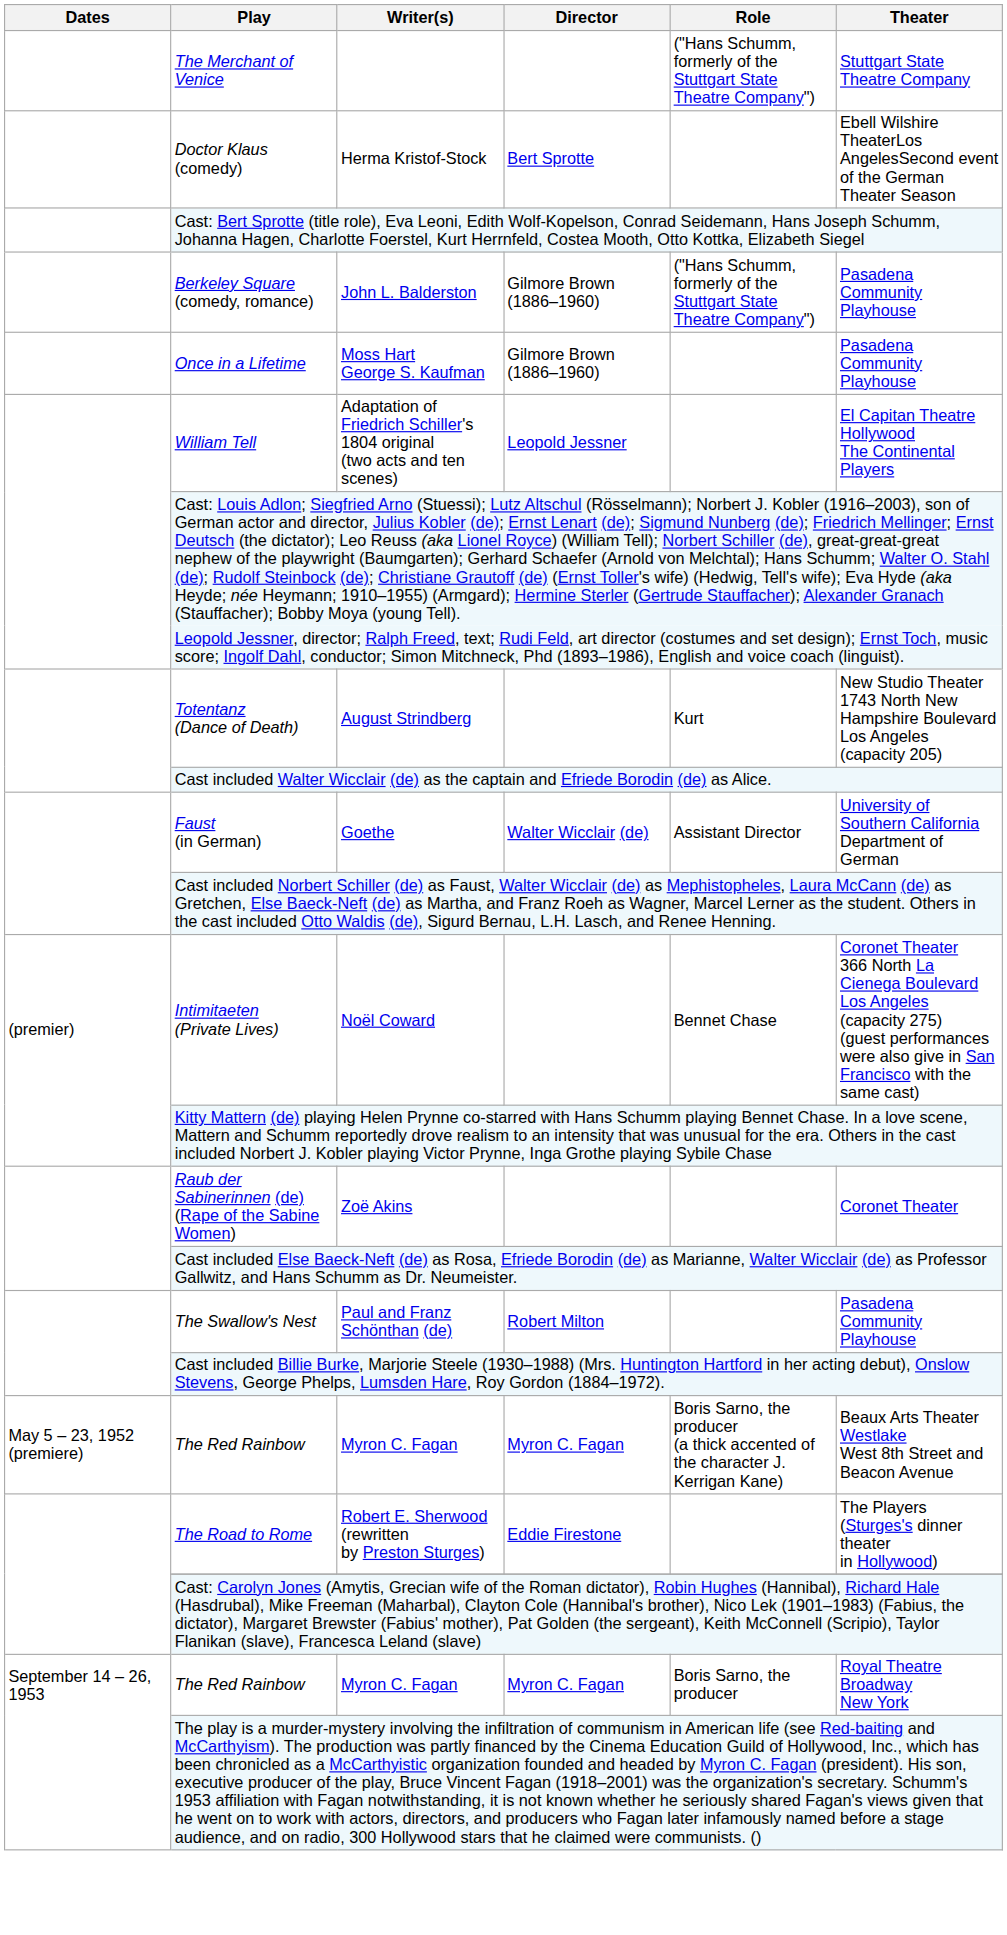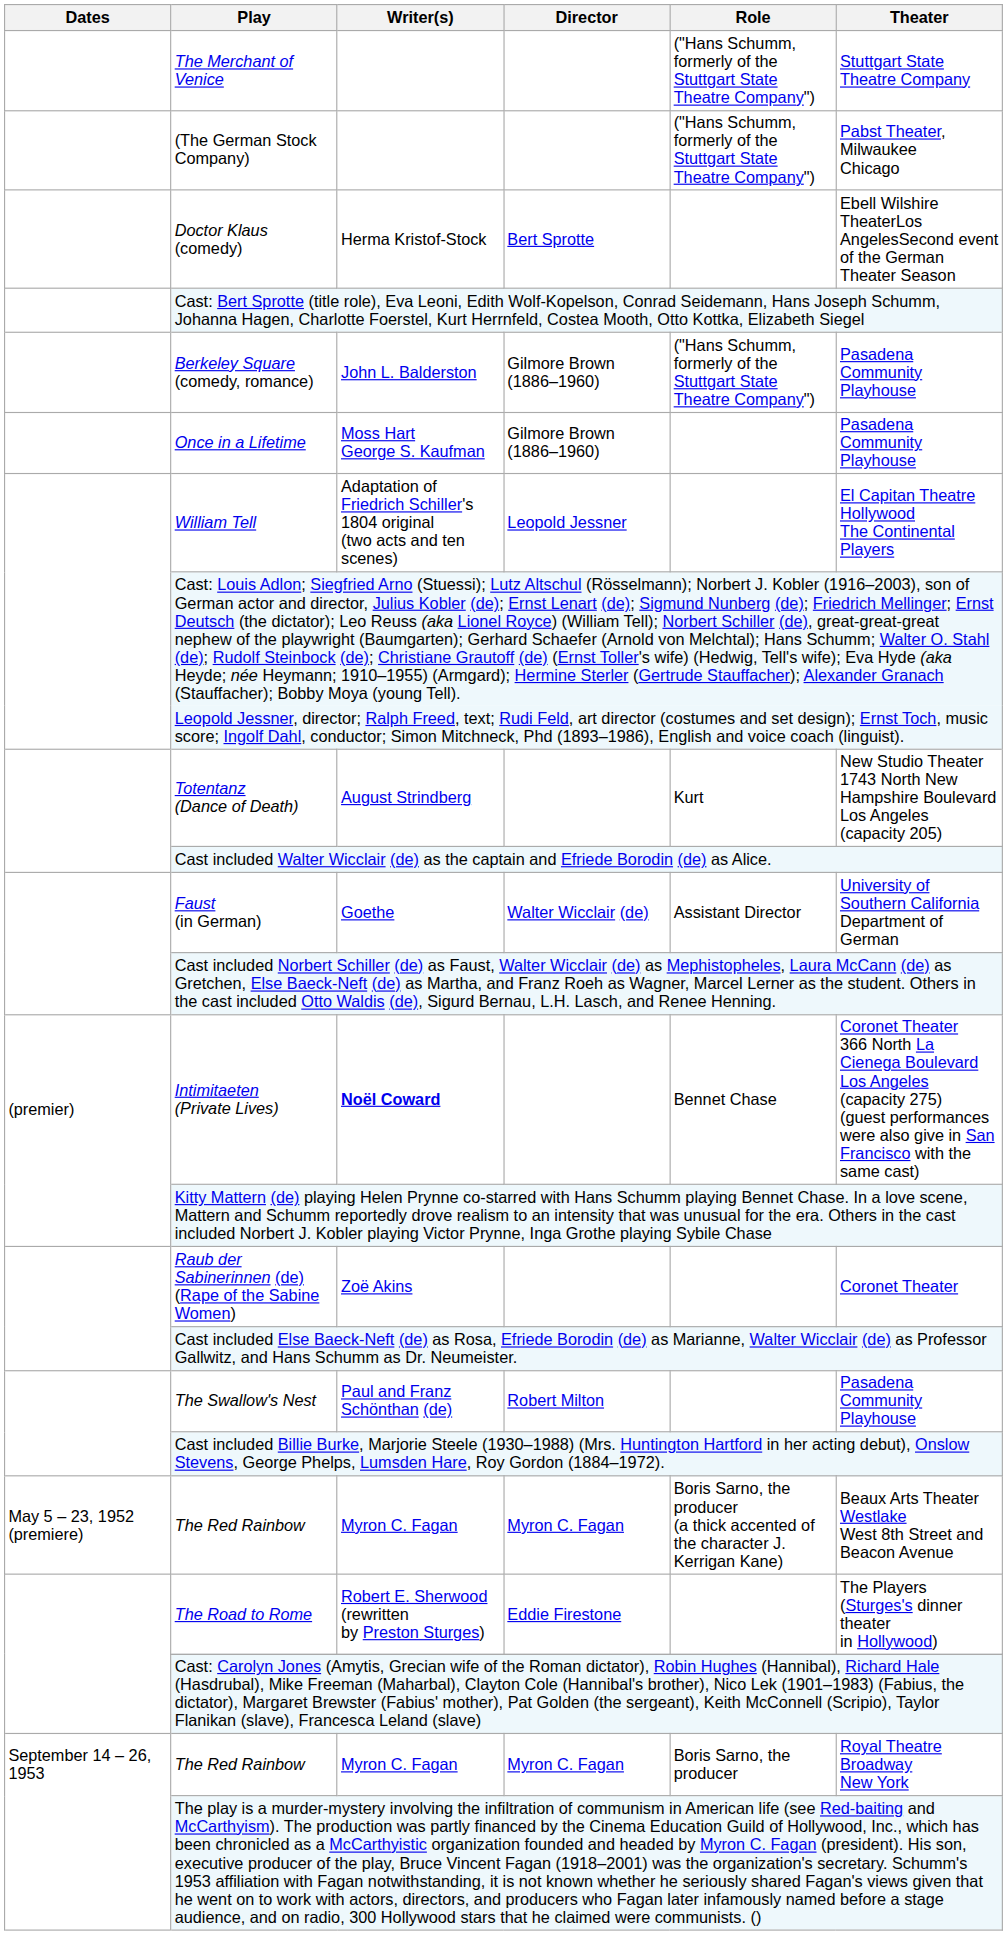+ row: (88, 151)
(388, 1020) normal -> (391, 1100) bold
